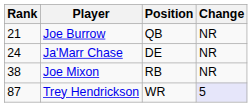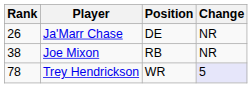- row: (74, 33)
(14, 53) 24 -> (14, 33) 26
(14, 92) 87 -> (14, 72) 78
